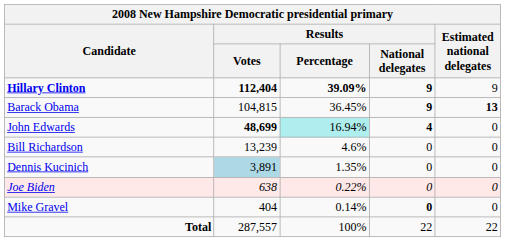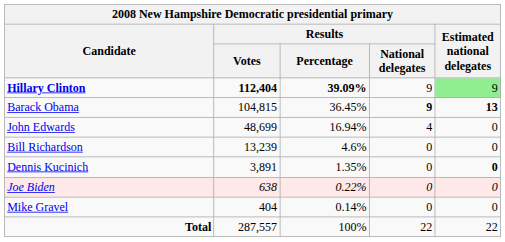(429, 88) bold -> (429, 88) normal
(495, 88) no background -> (495, 88) lightgreen background
(260, 127) bold -> (260, 127) normal
(348, 127) paleturquoise background -> (348, 127) no background
(429, 127) bold -> (429, 127) normal
(263, 167) lightblue background -> (263, 167) no background
(495, 167) normal -> (495, 167) bold
(429, 207) bold -> (429, 207) normal
